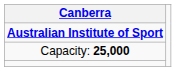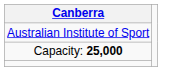(85, 32) bold -> (78, 32) normal
